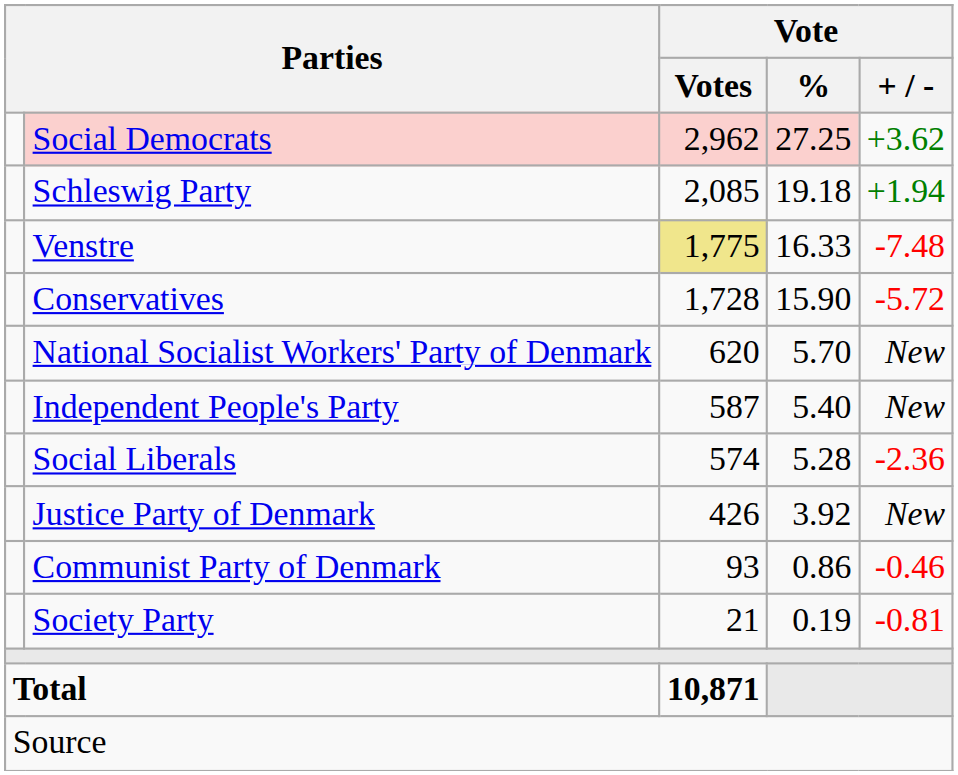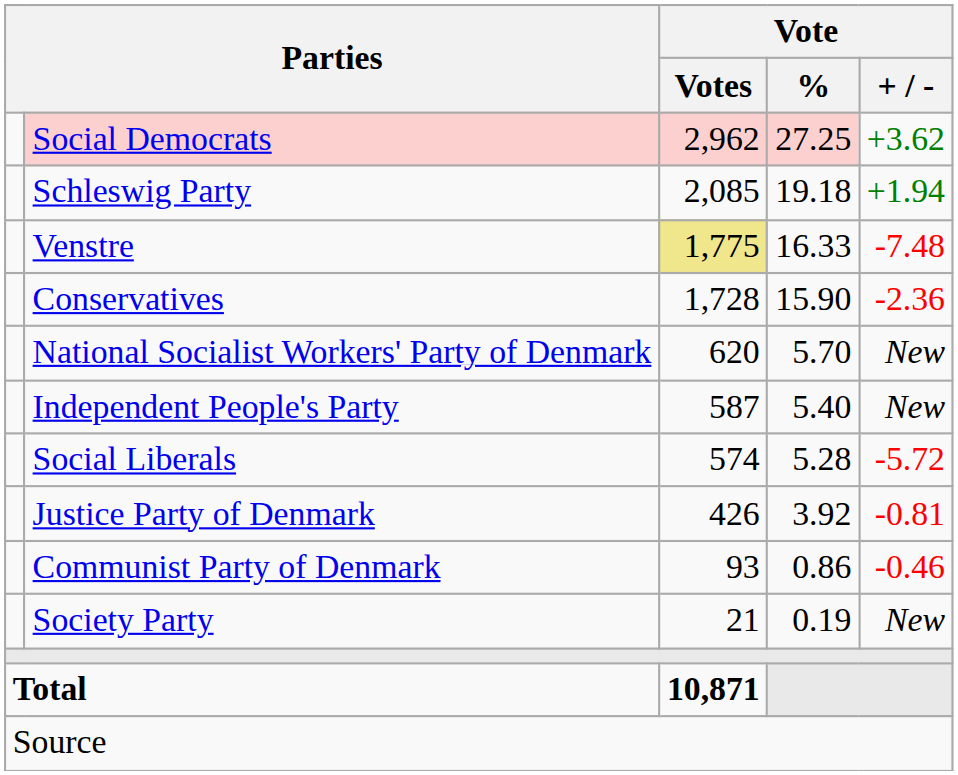(910, 298) -5.72 -> (910, 298) -2.36
(910, 459) -2.36 -> (910, 459) -5.72
(915, 513) New -> (910, 513) -0.81
(910, 620) -0.81 -> (915, 620) New
